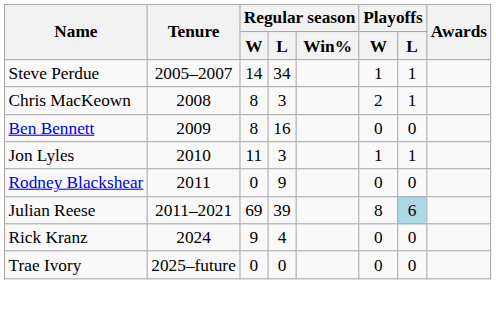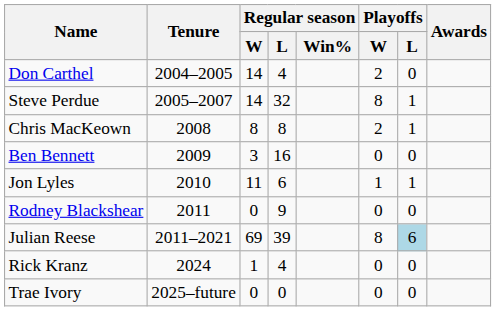+ row: (51, 73)
(282, 73) 34 -> (282, 100) 32
(378, 73) 1 -> (378, 100) 8
(282, 100) 3 -> (282, 127) 8
(254, 127) 8 -> (254, 155) 3
(282, 155) 3 -> (282, 182) 6
(254, 237) 9 -> (254, 264) 1
